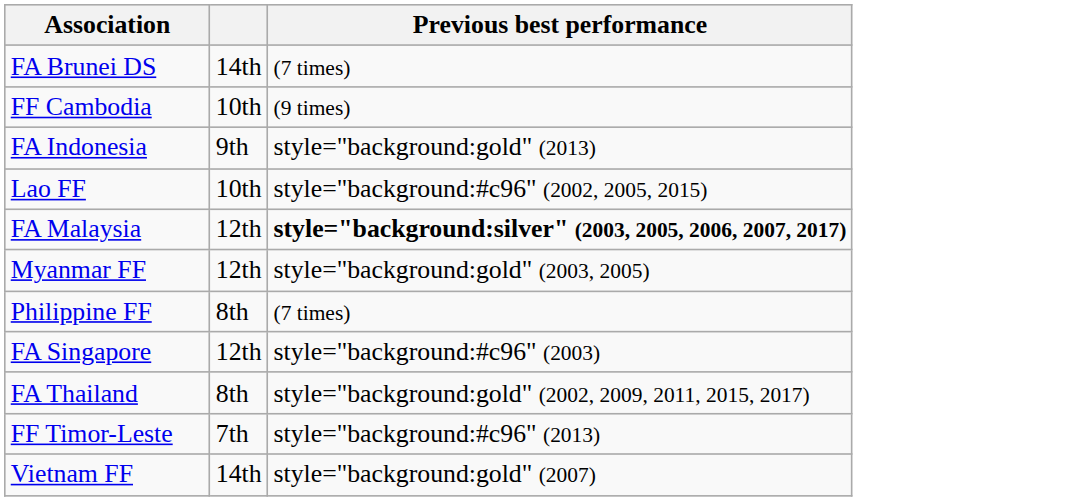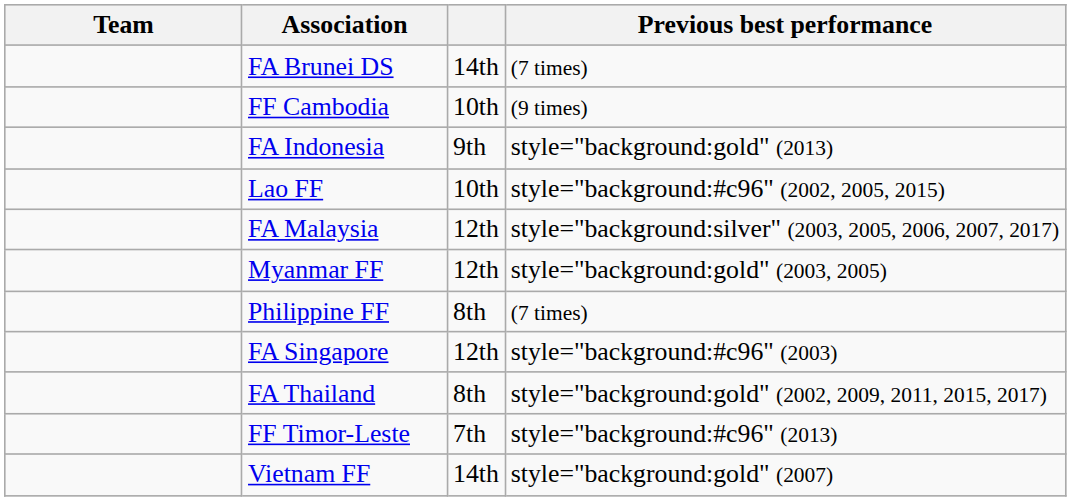+ column: (123, 24)
(560, 229) bold -> (785, 229) normal
